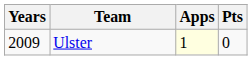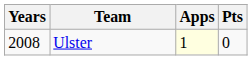(24, 42) 2009 -> (24, 42) 2008
